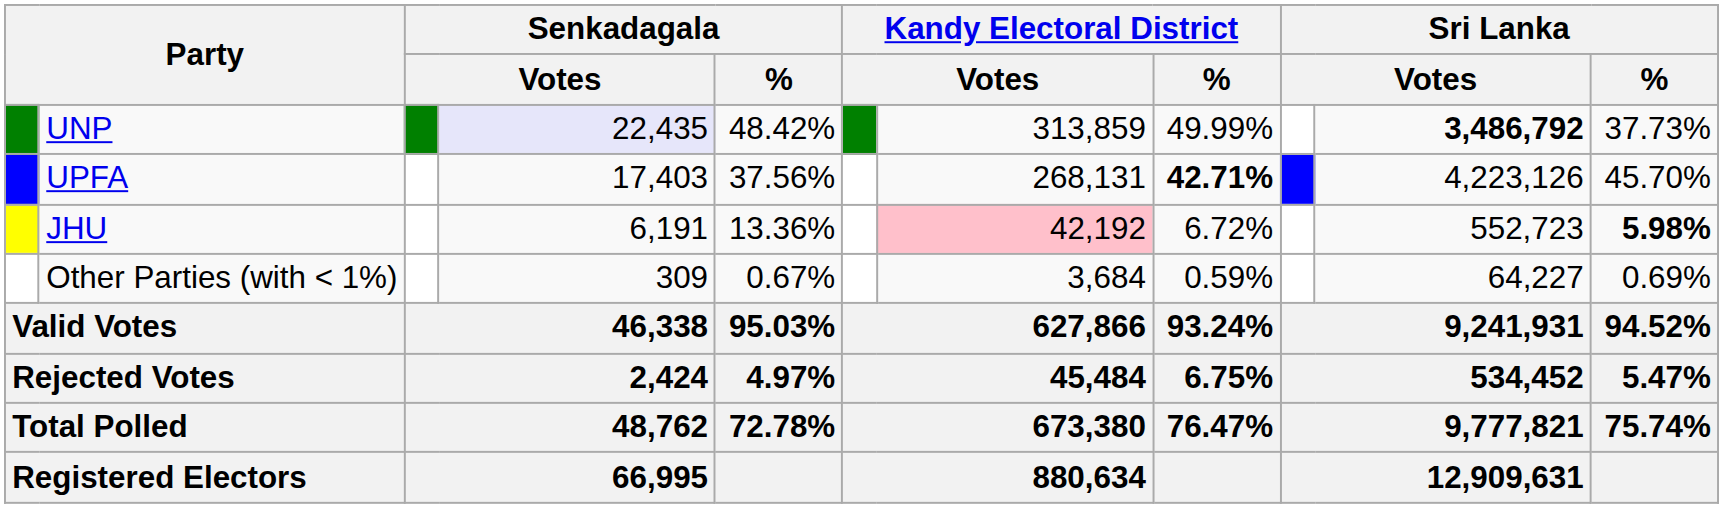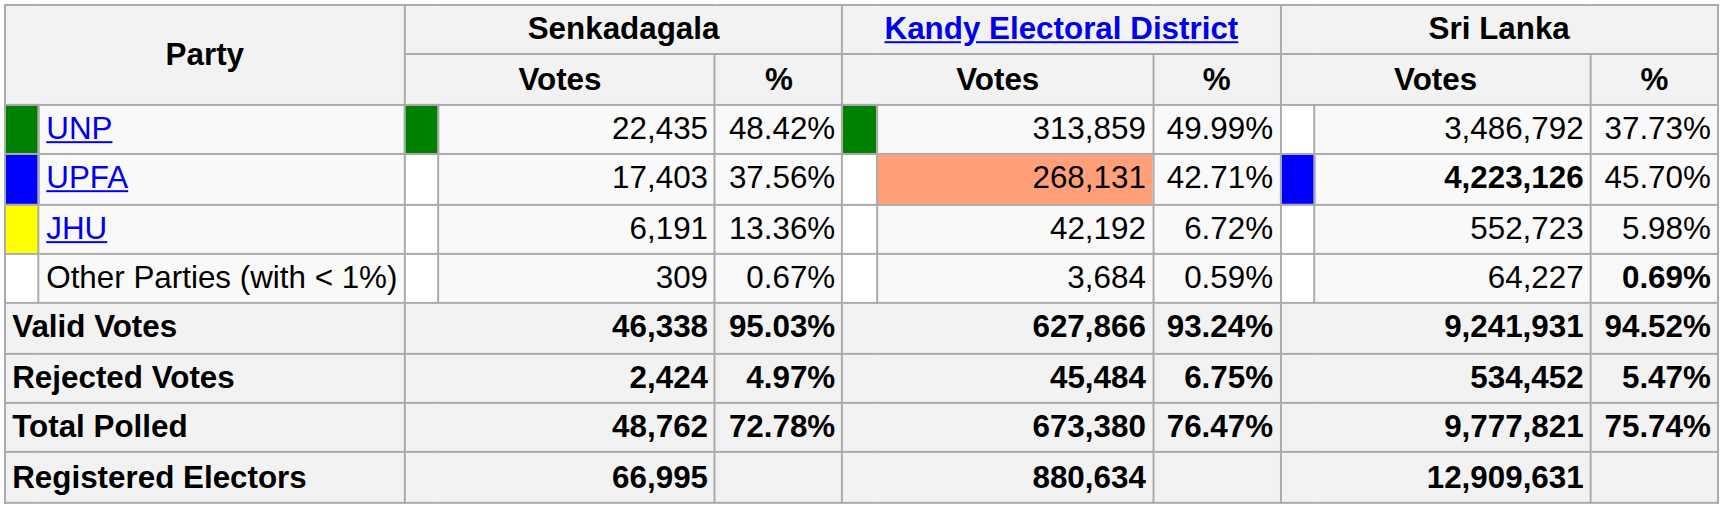(660, 128) lavender background -> (660, 128) no background
(1514, 128) bold -> (1514, 128) normal
(1089, 178) no background -> (1089, 178) lightsalmon background
(1220, 178) bold -> (1220, 178) normal
(1514, 178) normal -> (1514, 178) bold
(1098, 228) pink background -> (1098, 228) no background
(1666, 228) bold -> (1666, 228) normal
(1666, 278) normal -> (1666, 278) bold
